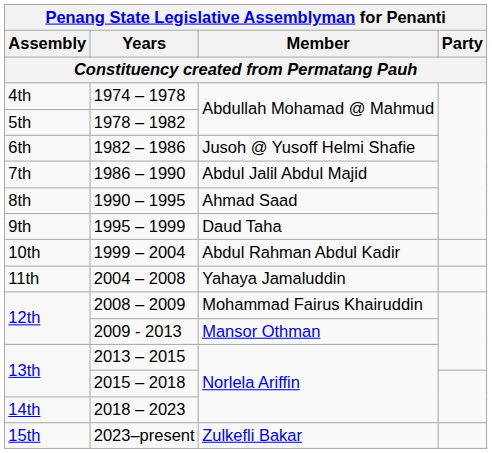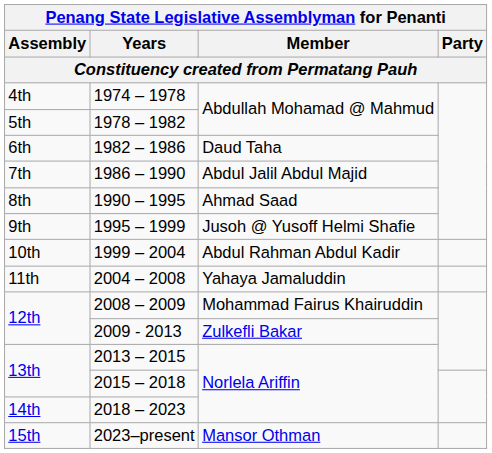(309, 148) Jusoh @ Yusoff Helmi Shafie -> (242, 148) Daud Taha
(242, 226) Daud Taha -> (309, 226) Jusoh @ Yusoff Helmi Shafie
(261, 331) Mansor Othman -> (252, 331) Zulkefli Bakar
(252, 435) Zulkefli Bakar -> (261, 435) Mansor Othman
